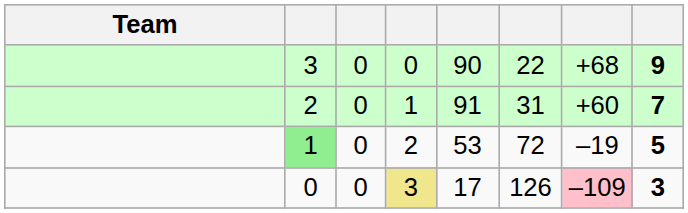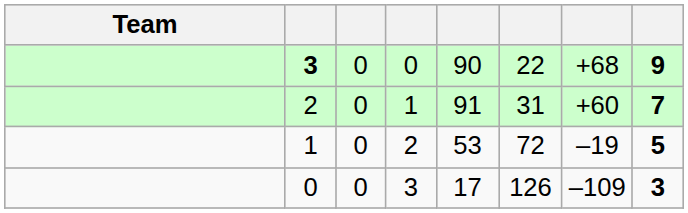(310, 65) normal -> (310, 65) bold
(310, 146) lightgreen background -> (310, 146) no background
(411, 187) khaki background -> (411, 187) no background
(597, 187) pink background -> (597, 187) no background
